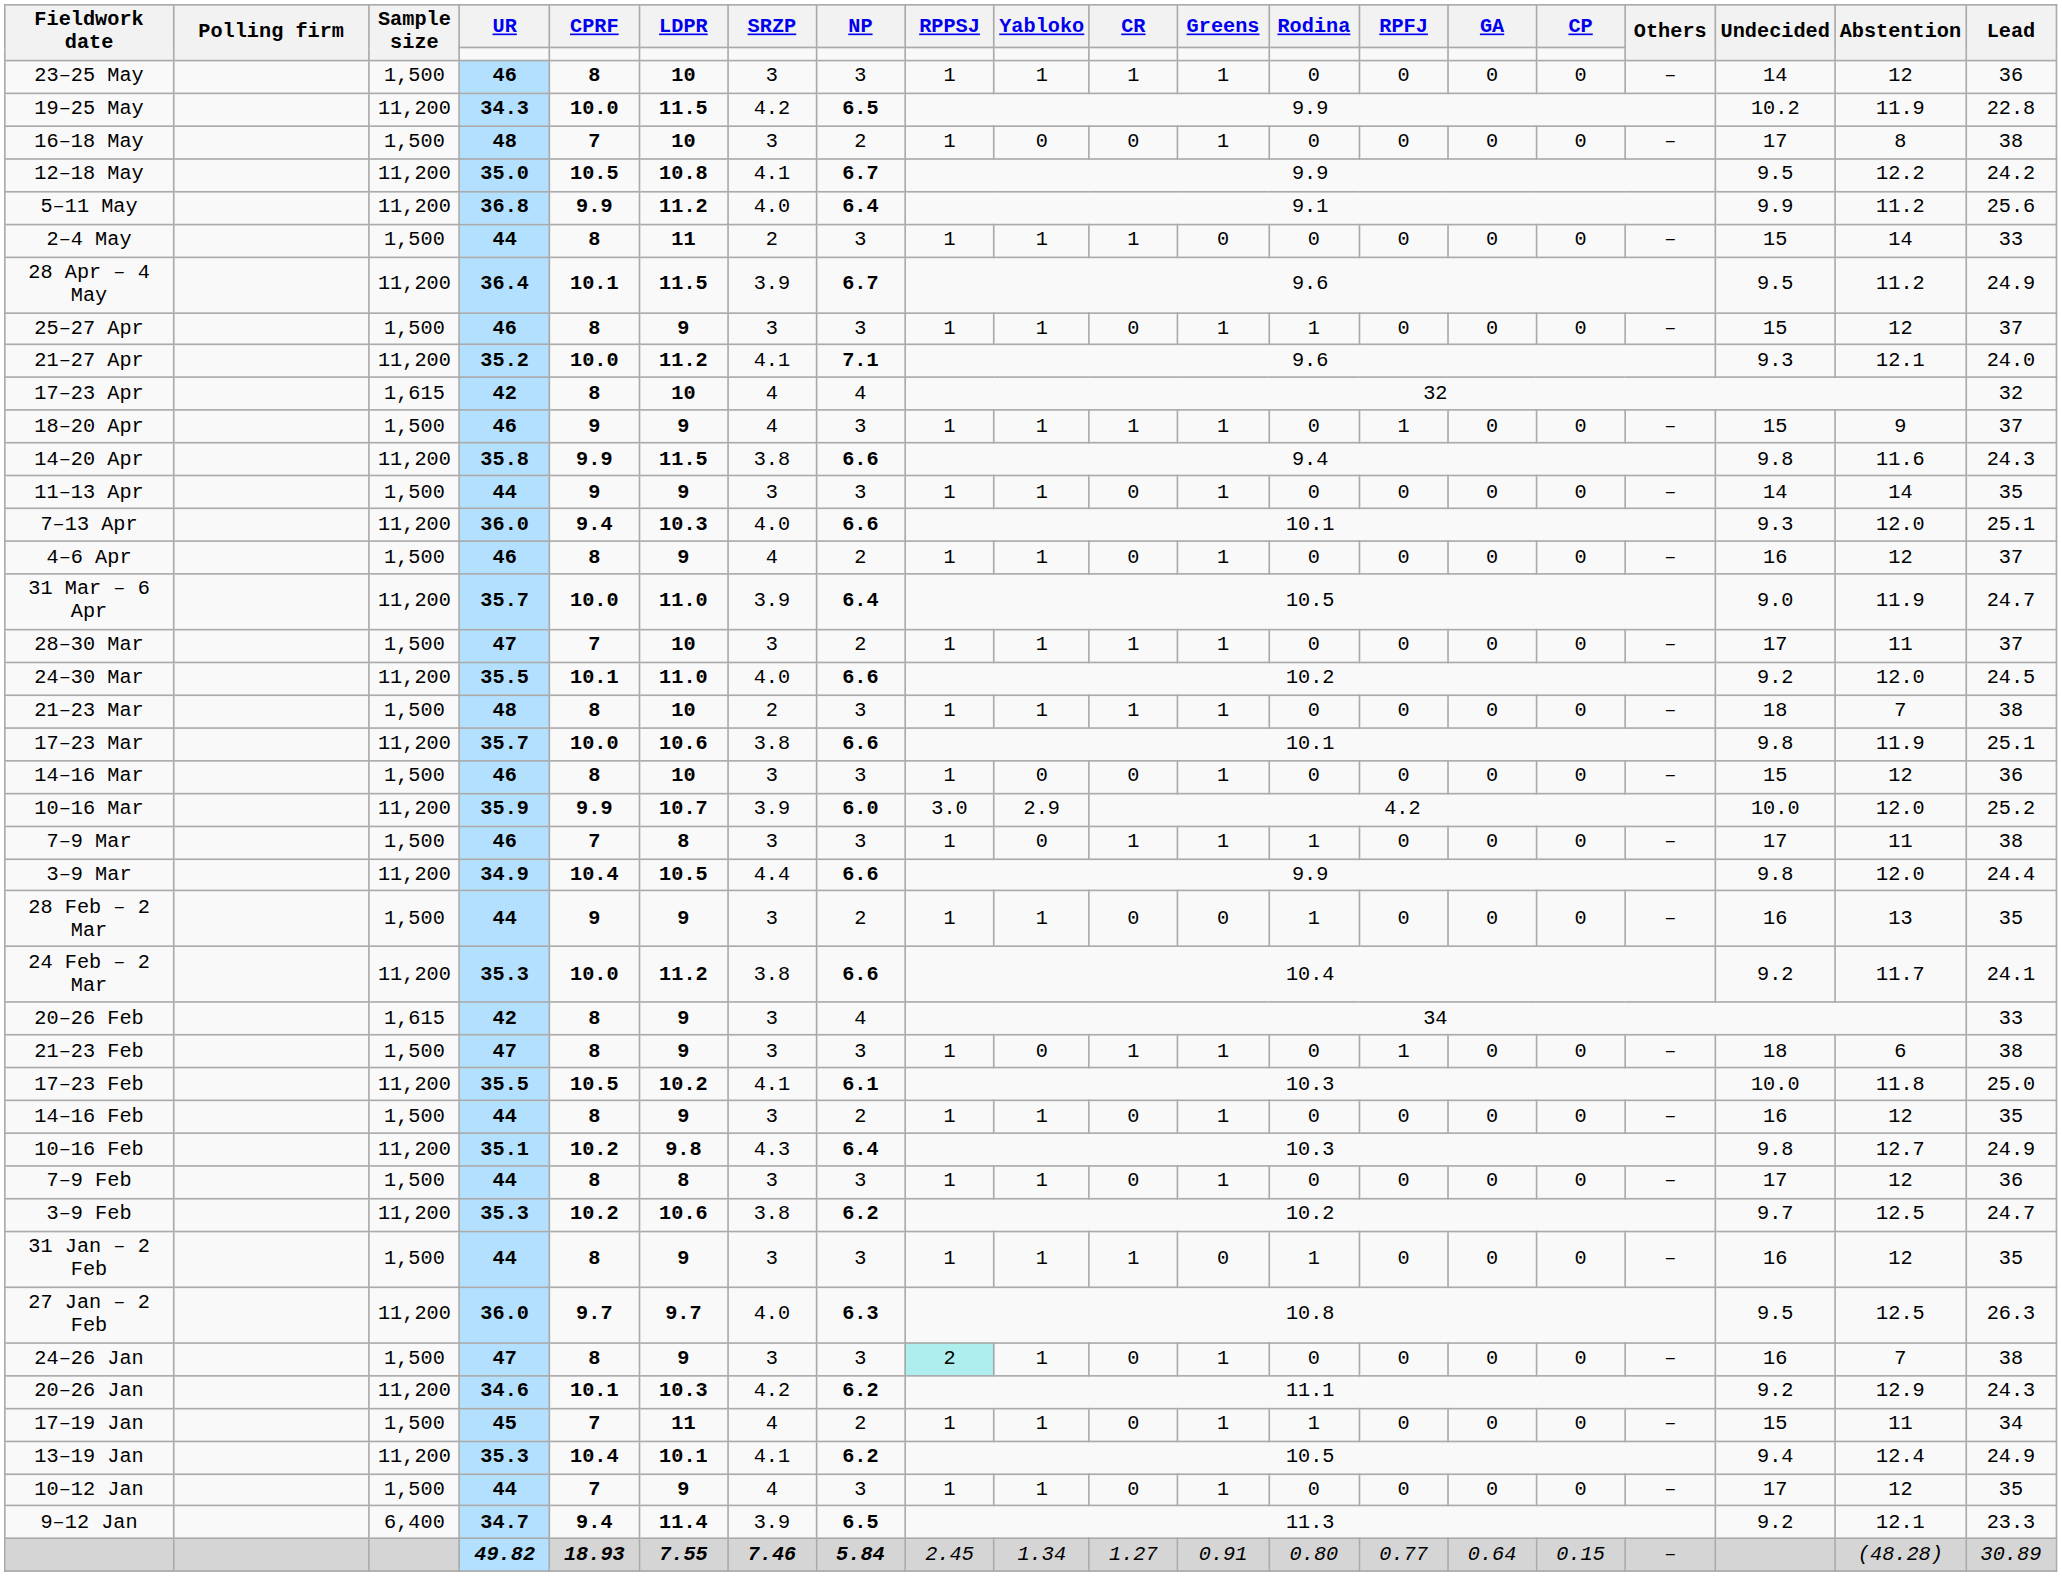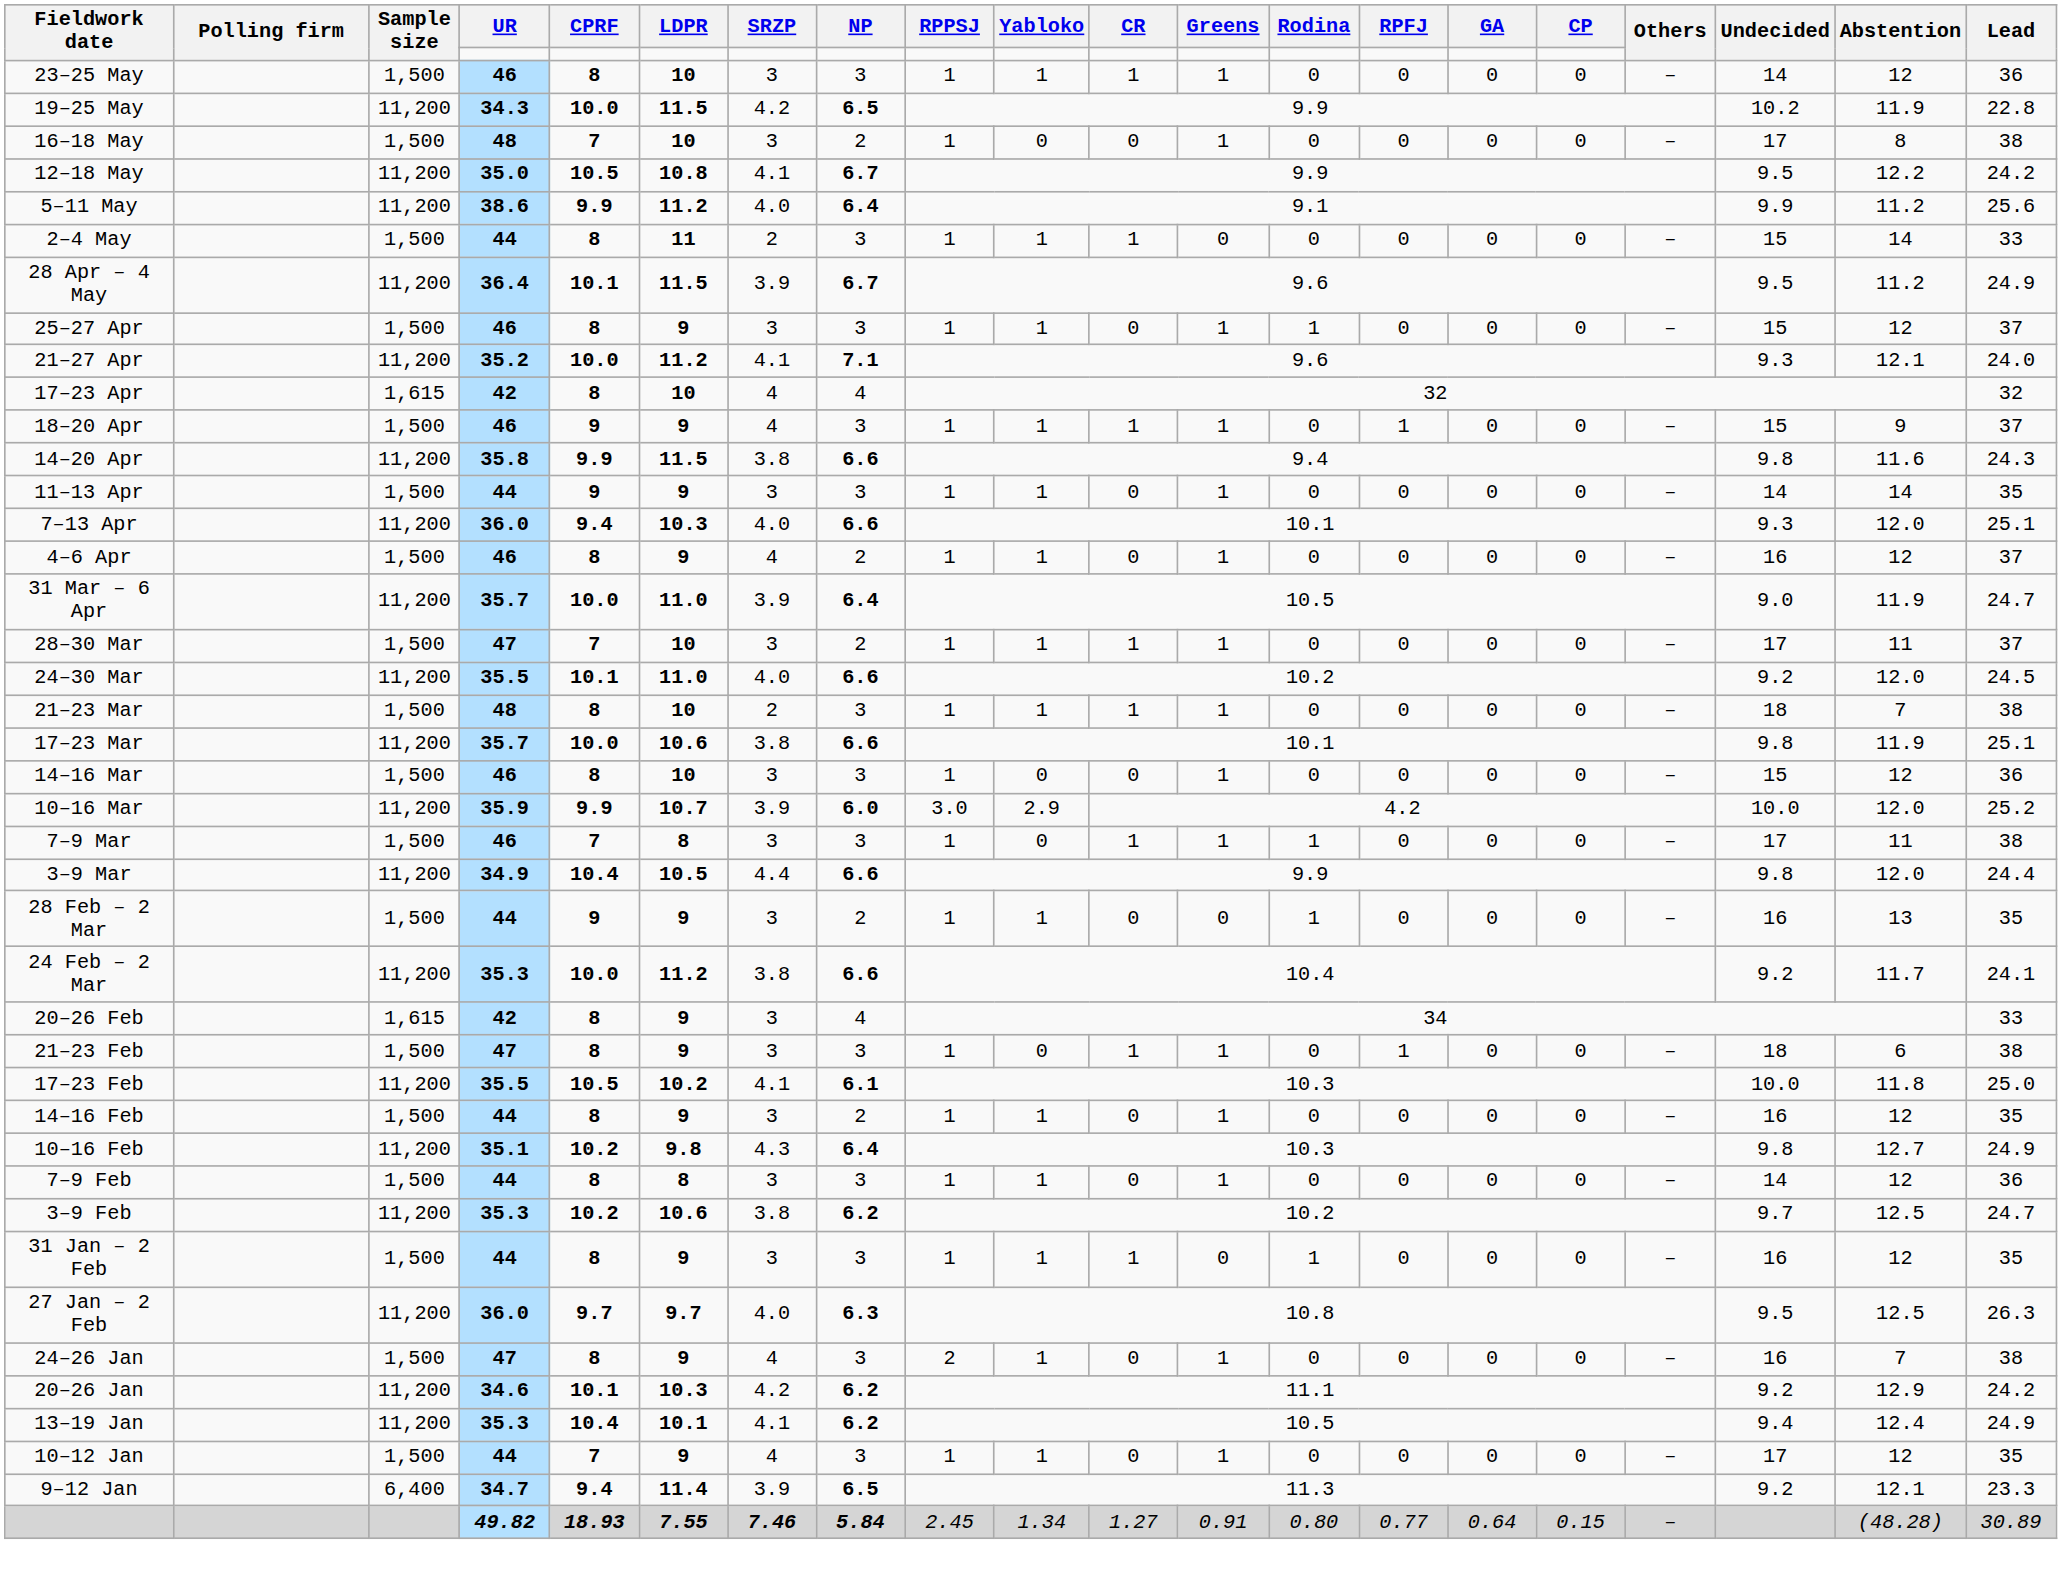(505, 208) 36.8 -> (505, 208) 38.6
(1775, 1183) 17 -> (1775, 1183) 14
(772, 1359) 3 -> (772, 1359) 4
(950, 1359) paleturquoise background -> (950, 1359) no background
(2011, 1392) 24.3 -> (2011, 1392) 24.2
- row: (89, 1425)
